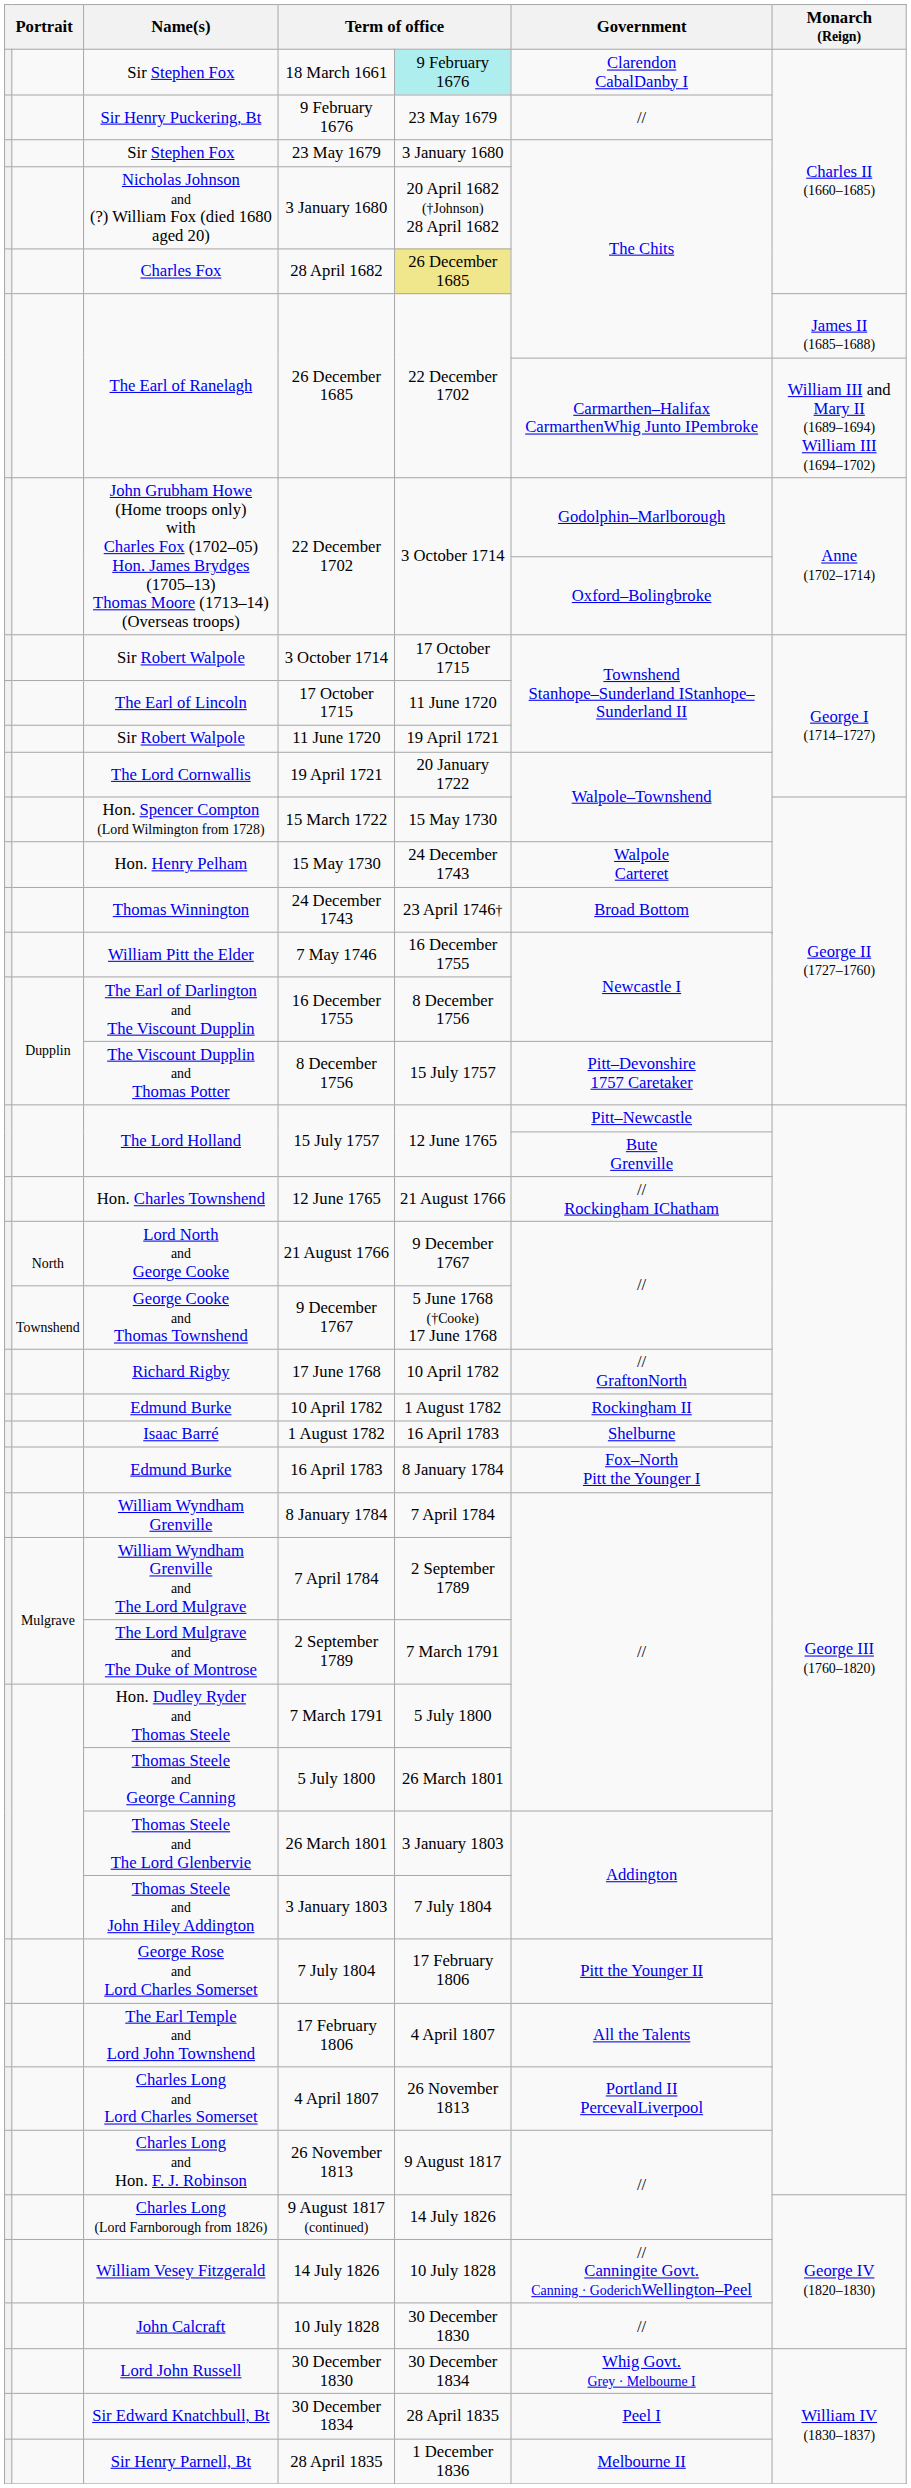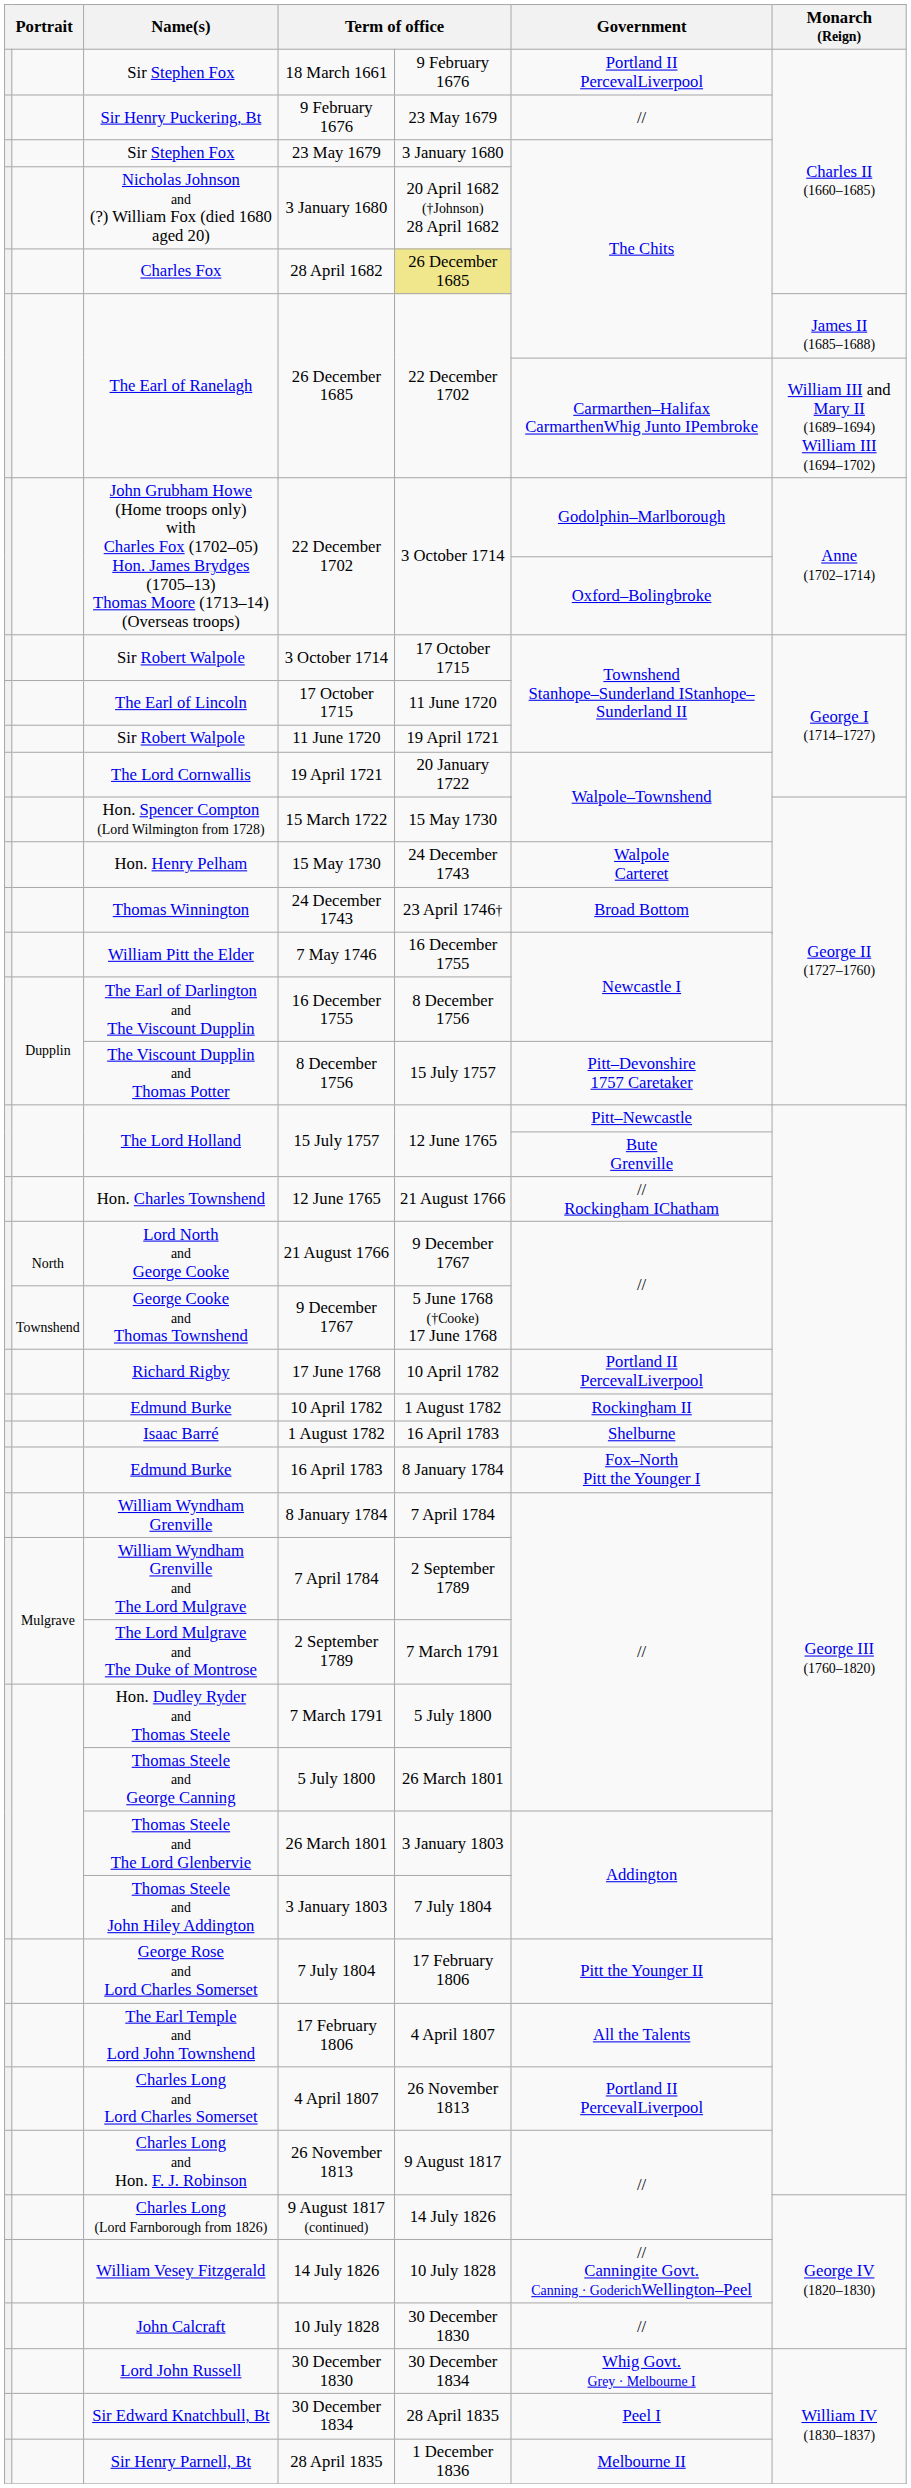(453, 72) paleturquoise background -> (453, 72) no background
(642, 72) Clarendon CabalDanby I -> (642, 72) Portland II PercevalLiverpool
(642, 1371) // GraftonNorth -> (642, 1371) Portland II PercevalLiverpool
